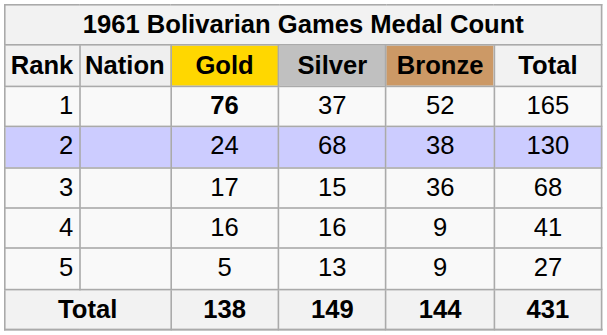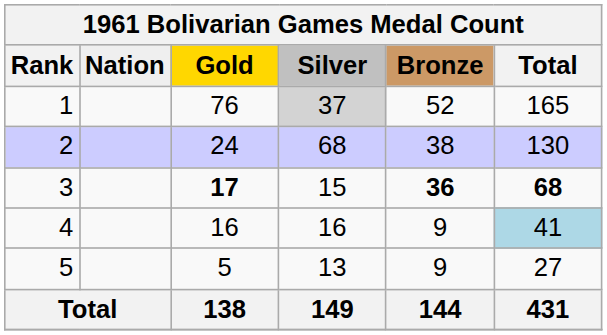(225, 106) bold -> (225, 106) normal
(332, 106) no background -> (332, 106) lightgrey background
(225, 187) normal -> (225, 187) bold
(440, 187) normal -> (440, 187) bold
(548, 187) normal -> (548, 187) bold
(548, 227) no background -> (548, 227) lightblue background
